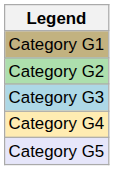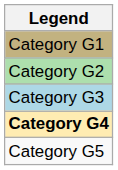(56, 124) normal -> (59, 124) bold
(56, 150) lavender background -> (56, 150) no background
